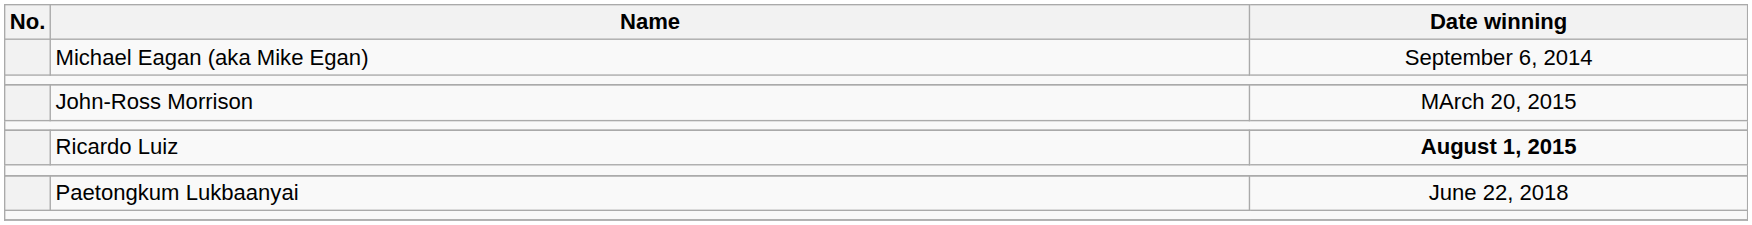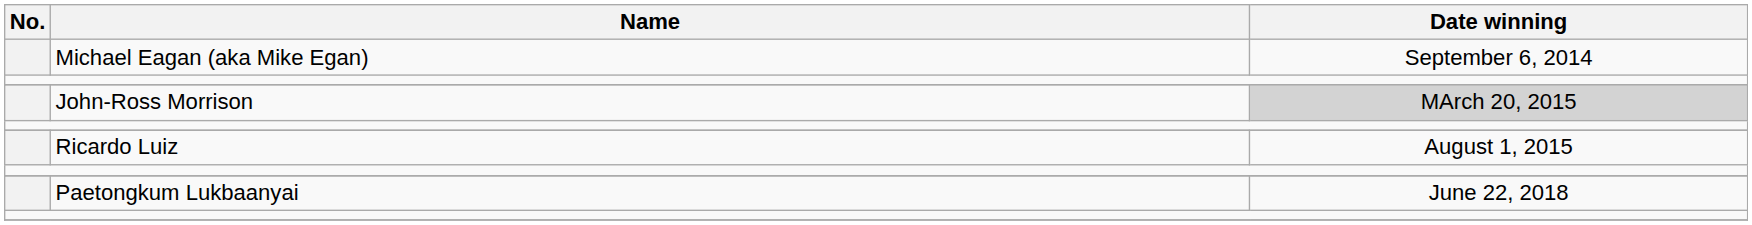(1499, 102) no background -> (1499, 102) lightgrey background
(1499, 147) bold -> (1499, 147) normal
